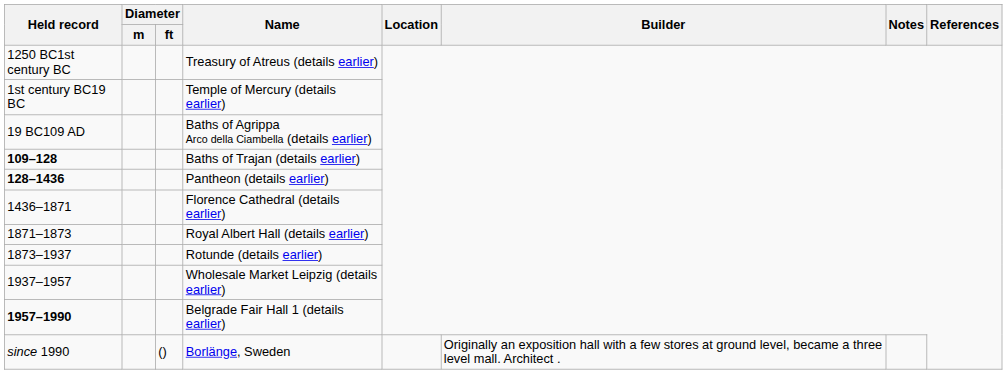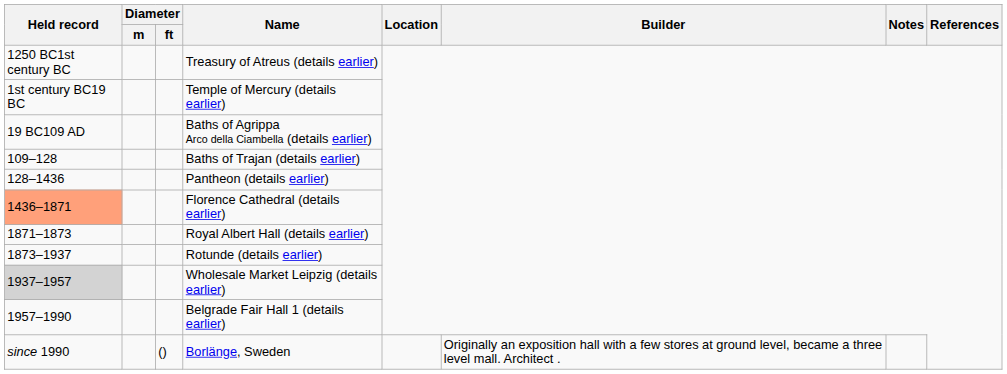(32, 159) bold -> (32, 159) normal
(36, 179) bold -> (36, 179) normal
(39, 207) no background -> (39, 207) lightsalmon background
(39, 282) no background -> (39, 282) lightgrey background
(39, 317) bold -> (39, 317) normal
